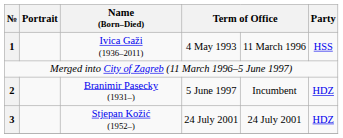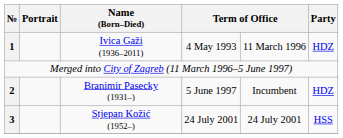(323, 46) HSS -> (323, 46) HDZ
(323, 119) HDZ -> (323, 119) HSS
